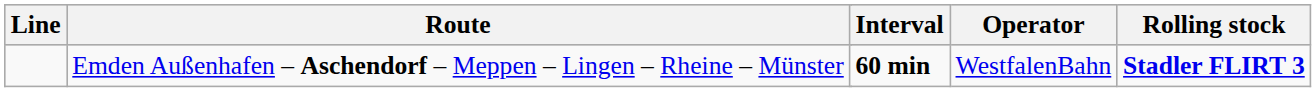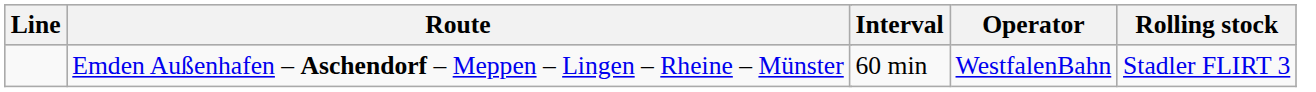(893, 65) bold -> (891, 65) normal
(1214, 65) bold -> (1207, 65) normal
